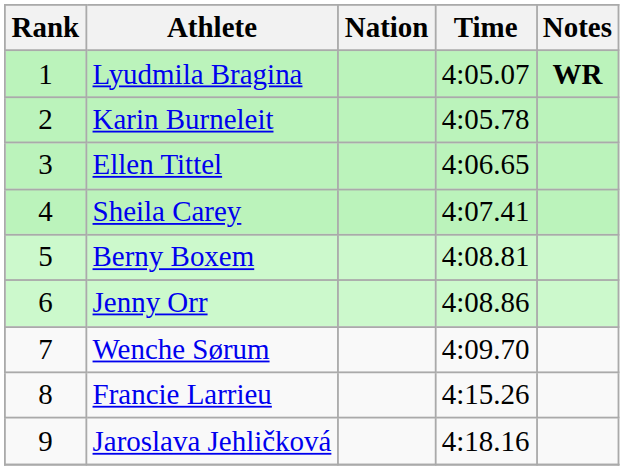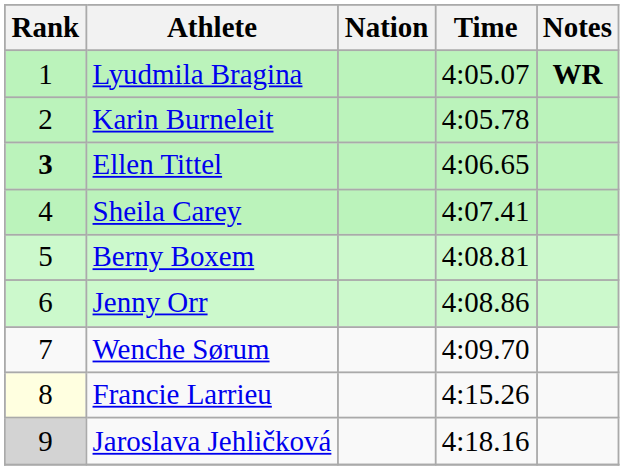(45, 165) normal -> (45, 165) bold
(45, 394) no background -> (45, 394) lightyellow background
(45, 440) no background -> (45, 440) lightgrey background
